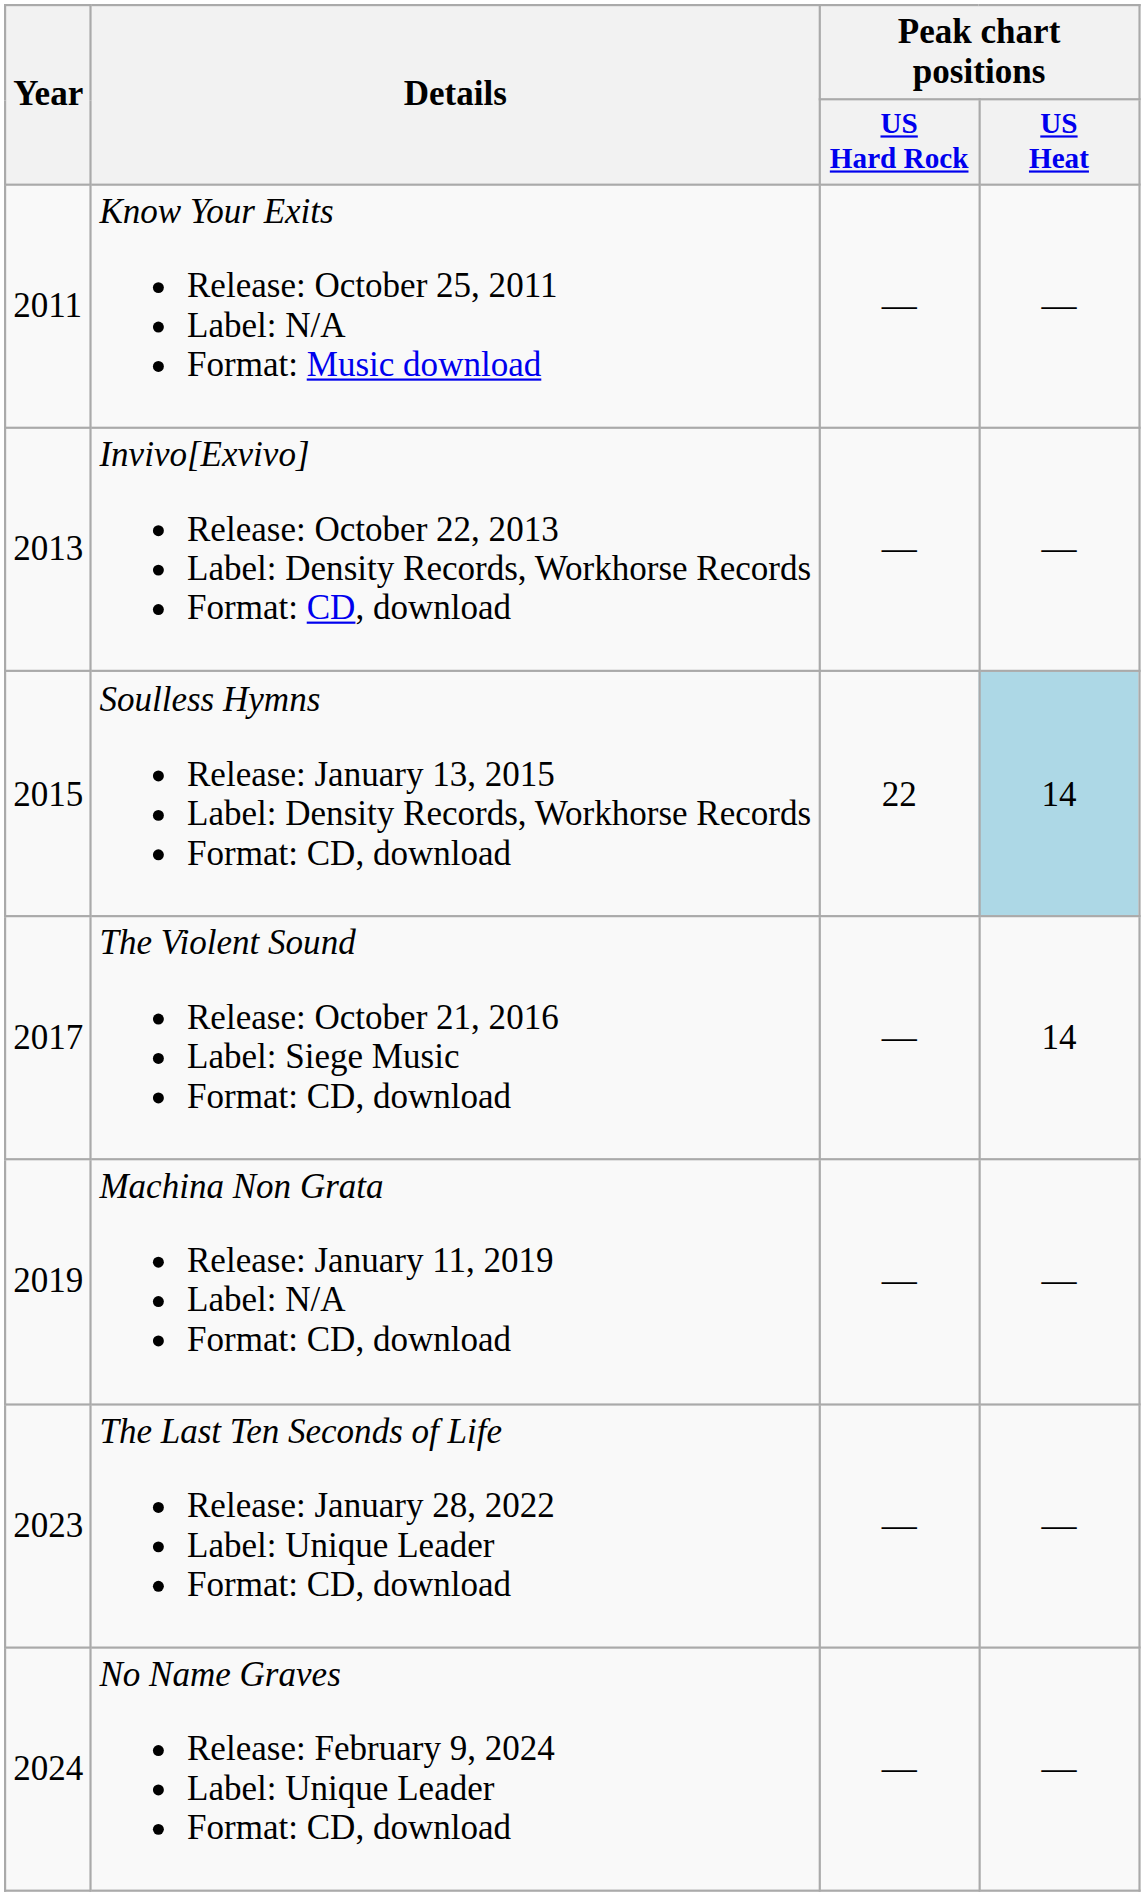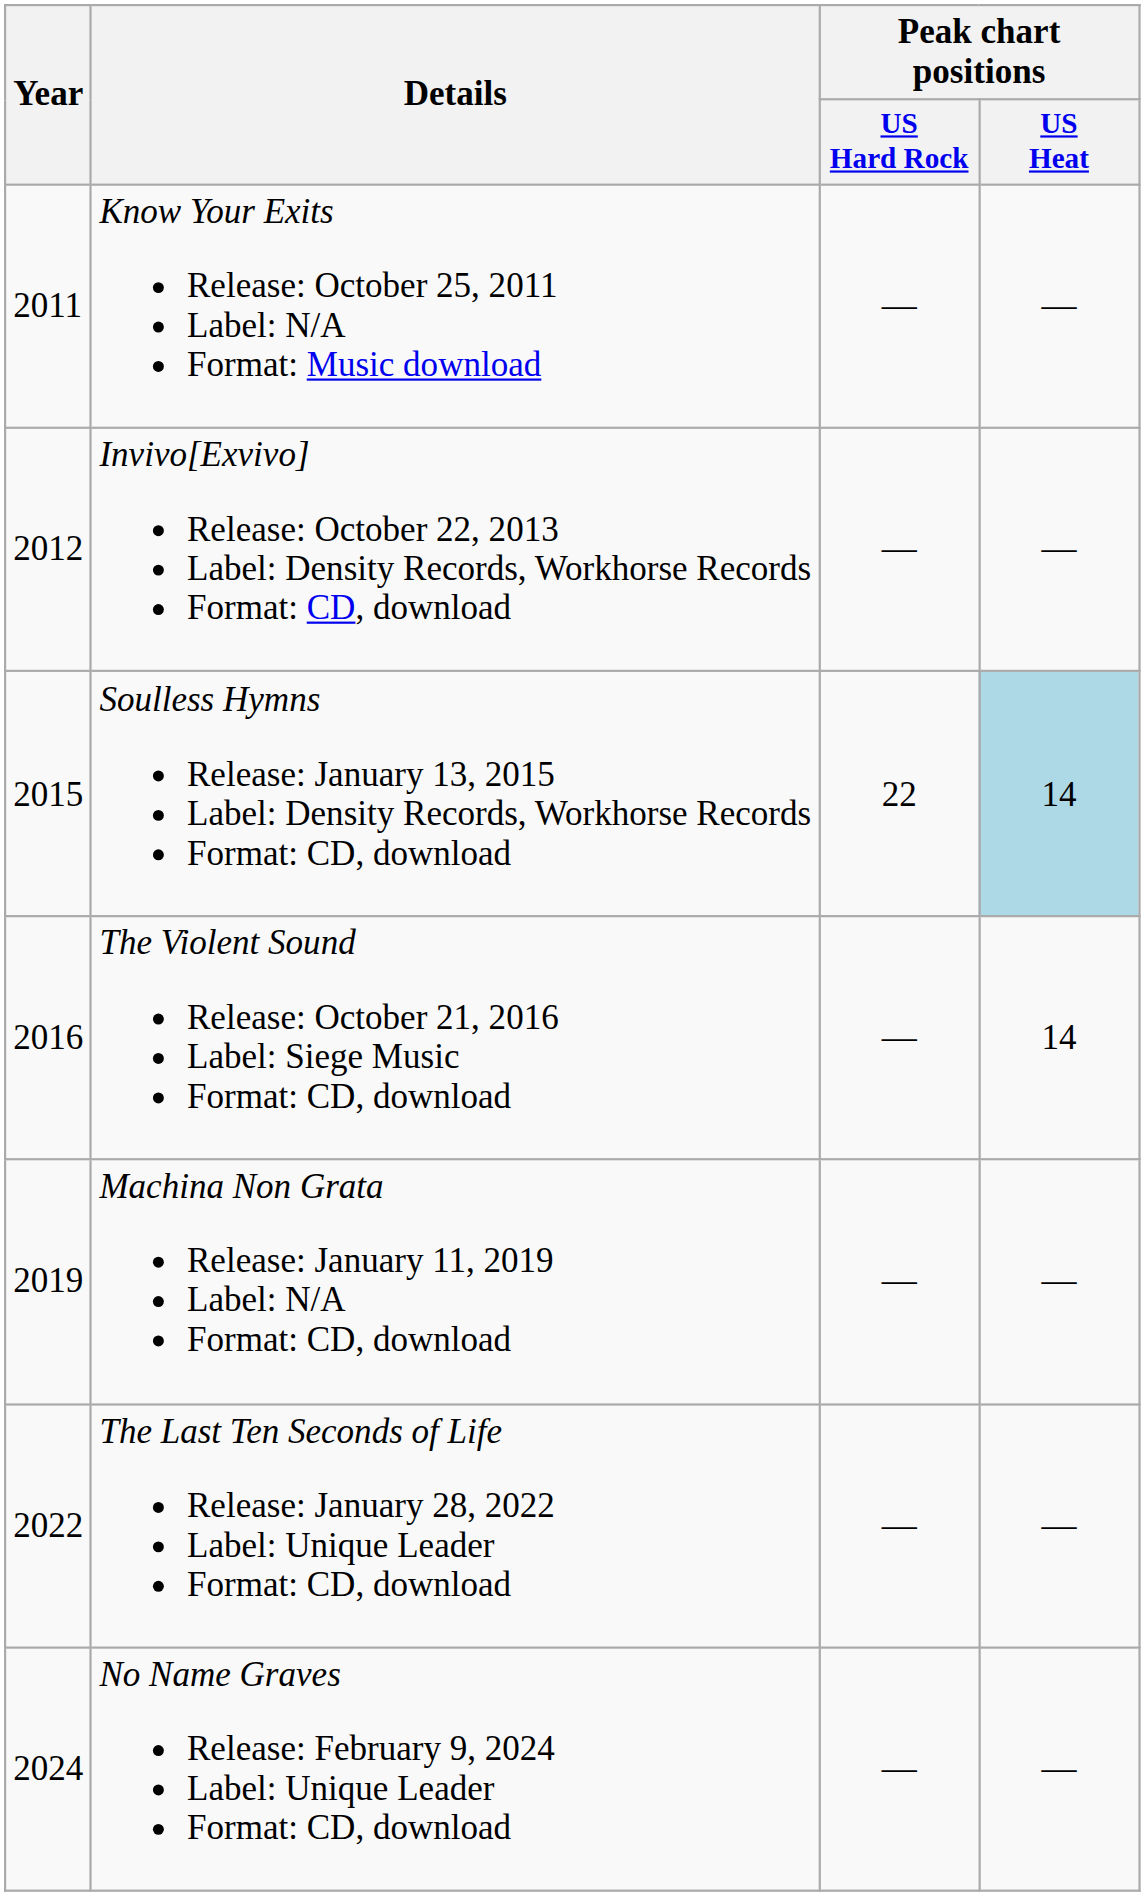(48, 549) 2013 -> (48, 549) 2012
(48, 1037) 2017 -> (48, 1037) 2016
(48, 1524) 2023 -> (48, 1524) 2022
